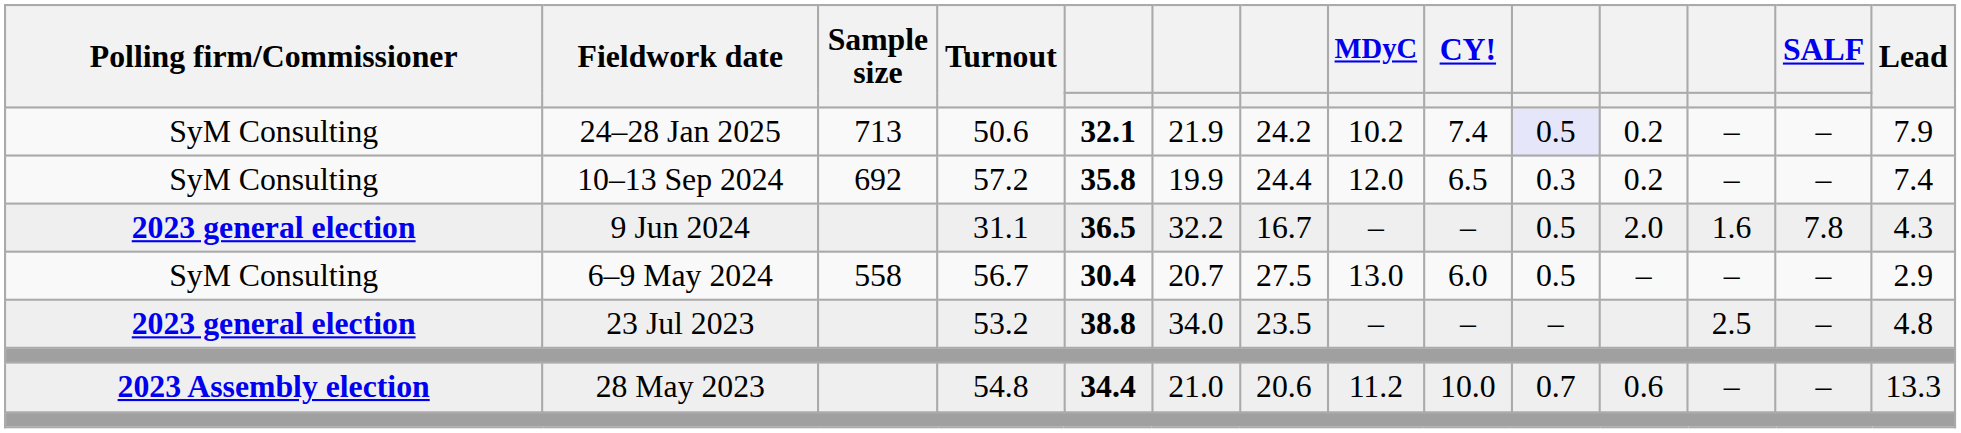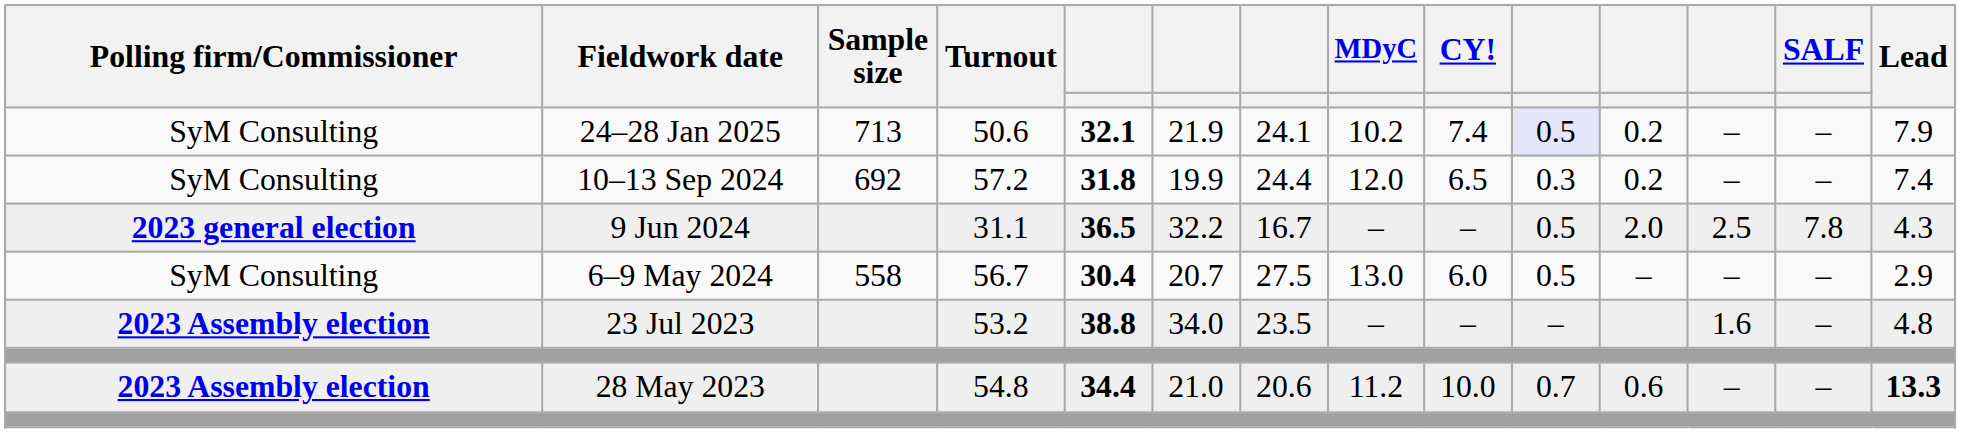(1284, 131) 24.2 -> (1284, 131) 24.1
(1108, 179) 35.8 -> (1108, 179) 31.8
(1732, 227) 1.6 -> (1732, 227) 2.5
(274, 324) 2023 general election -> (274, 324) 2023 Assembly election
(1732, 324) 2.5 -> (1732, 324) 1.6
(1913, 387) normal -> (1913, 387) bold
